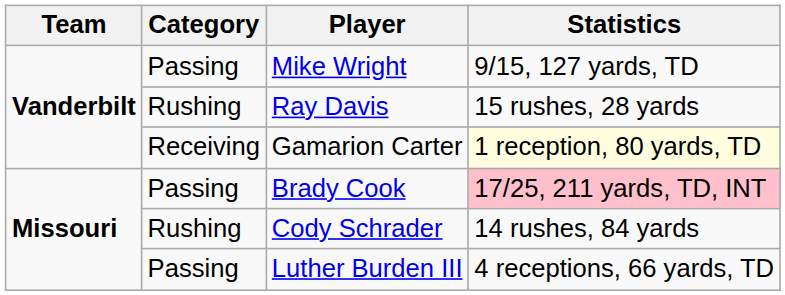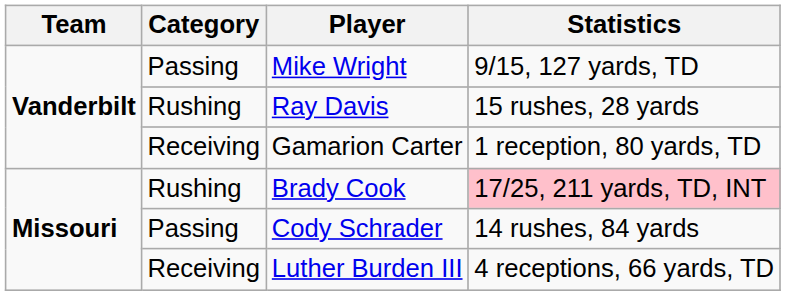(618, 147) lightyellow background -> (618, 147) no background
(193, 187) Passing -> (195, 187) Rushing
(195, 228) Rushing -> (193, 228) Passing
(193, 268) Passing -> (204, 268) Receiving
